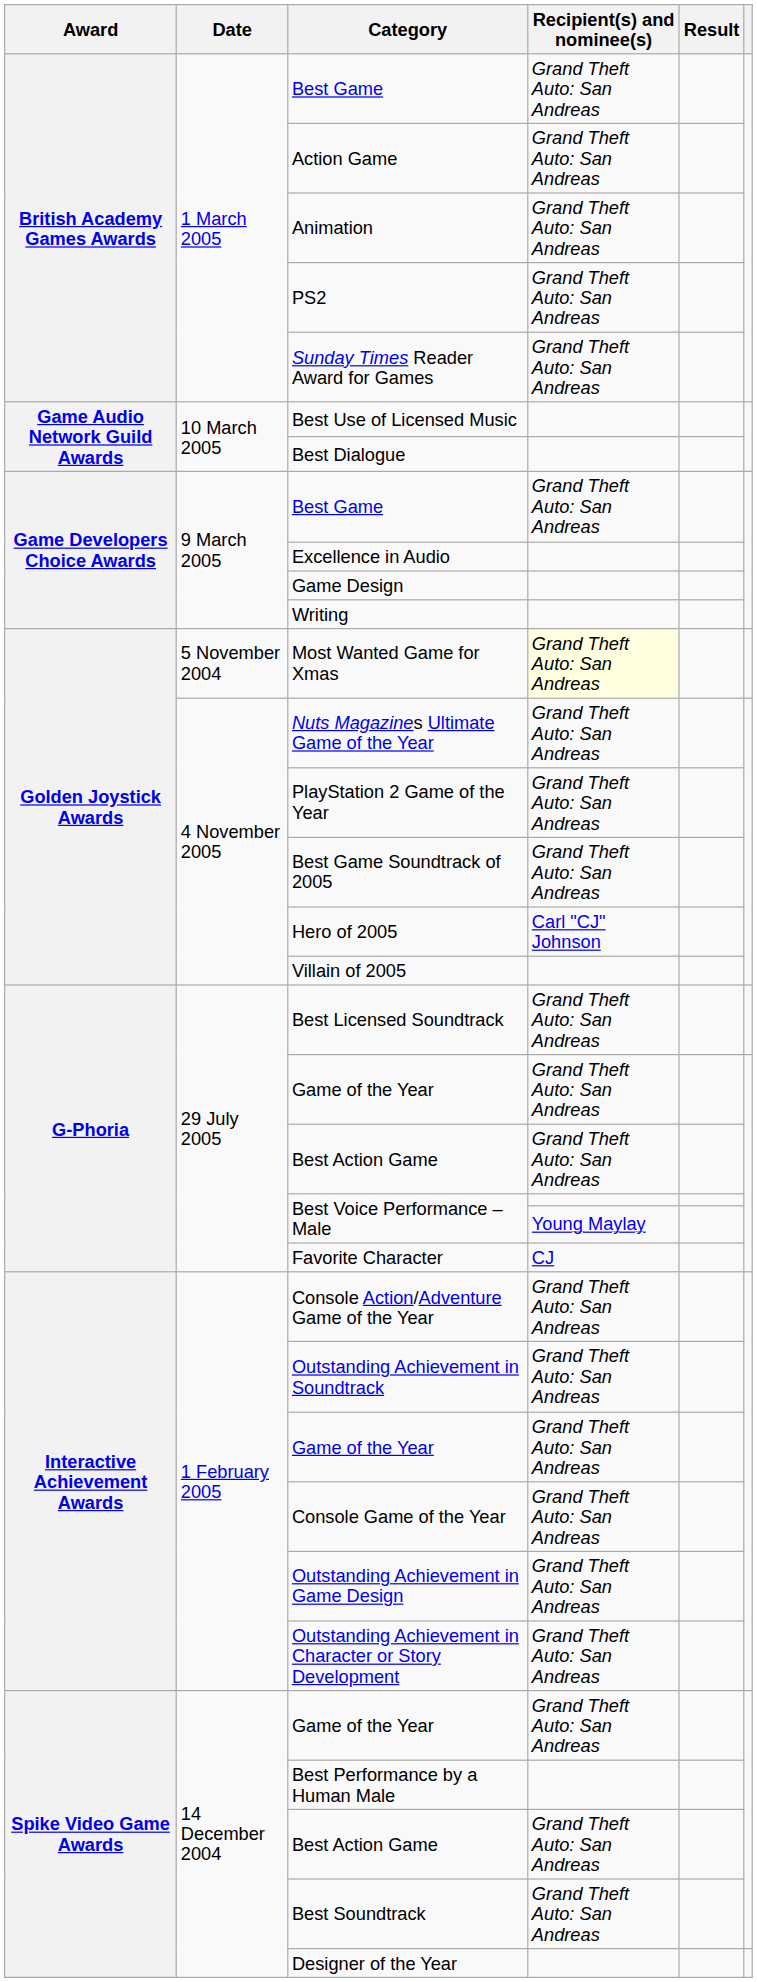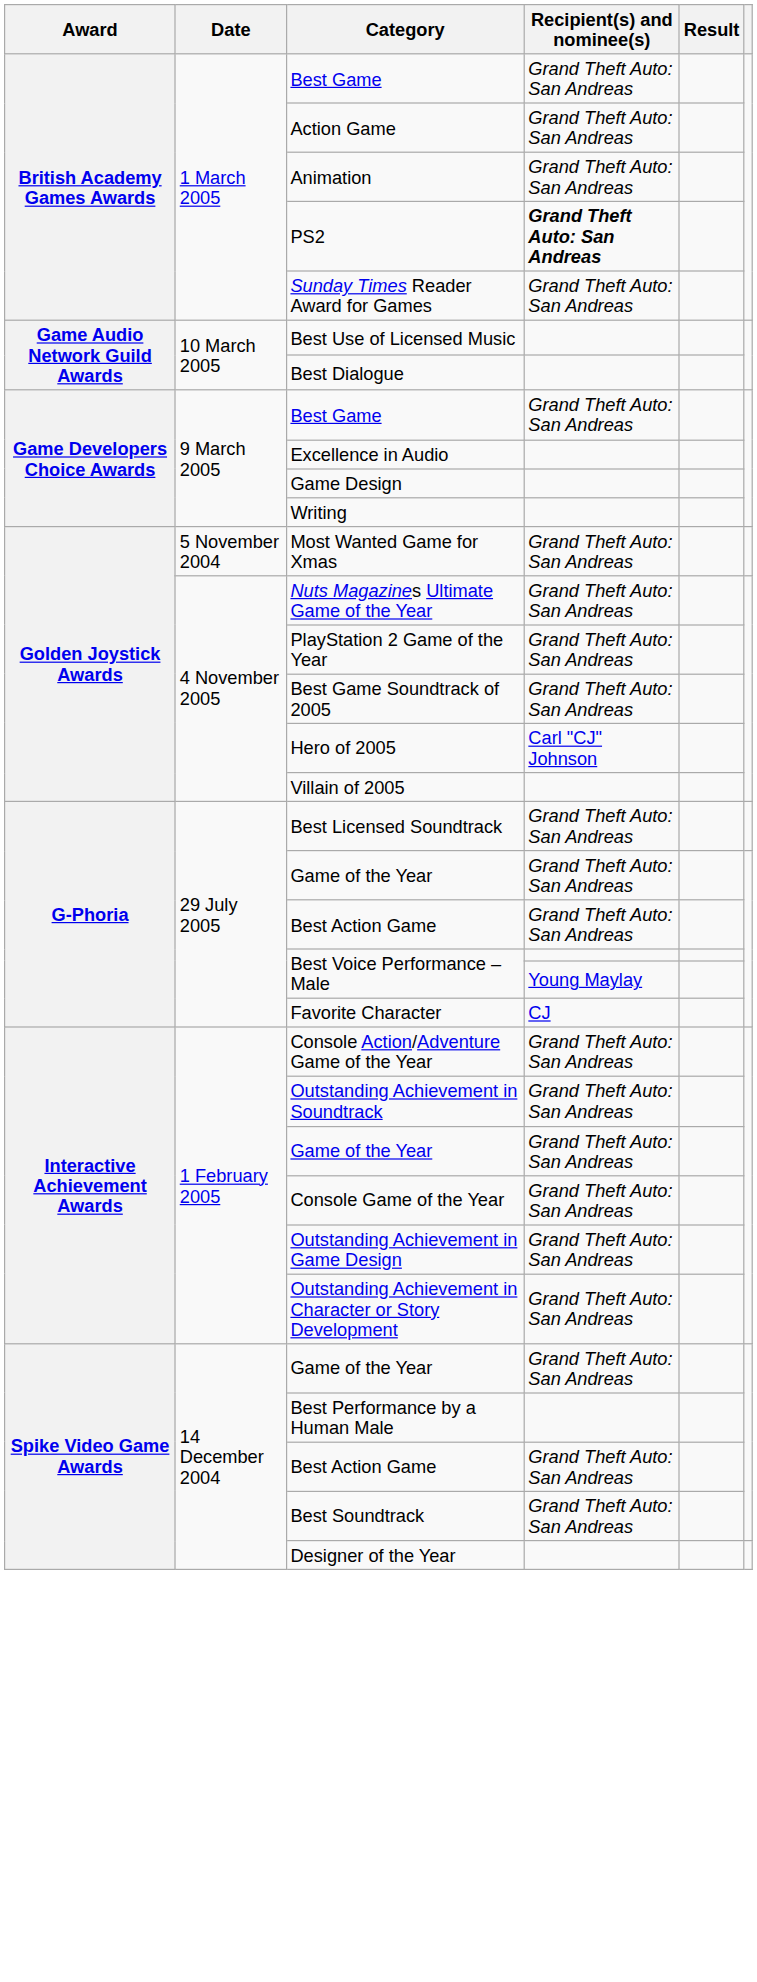(580, 298) normal -> (580, 237) bold
(580, 663) lightyellow background -> (600, 551) no background
